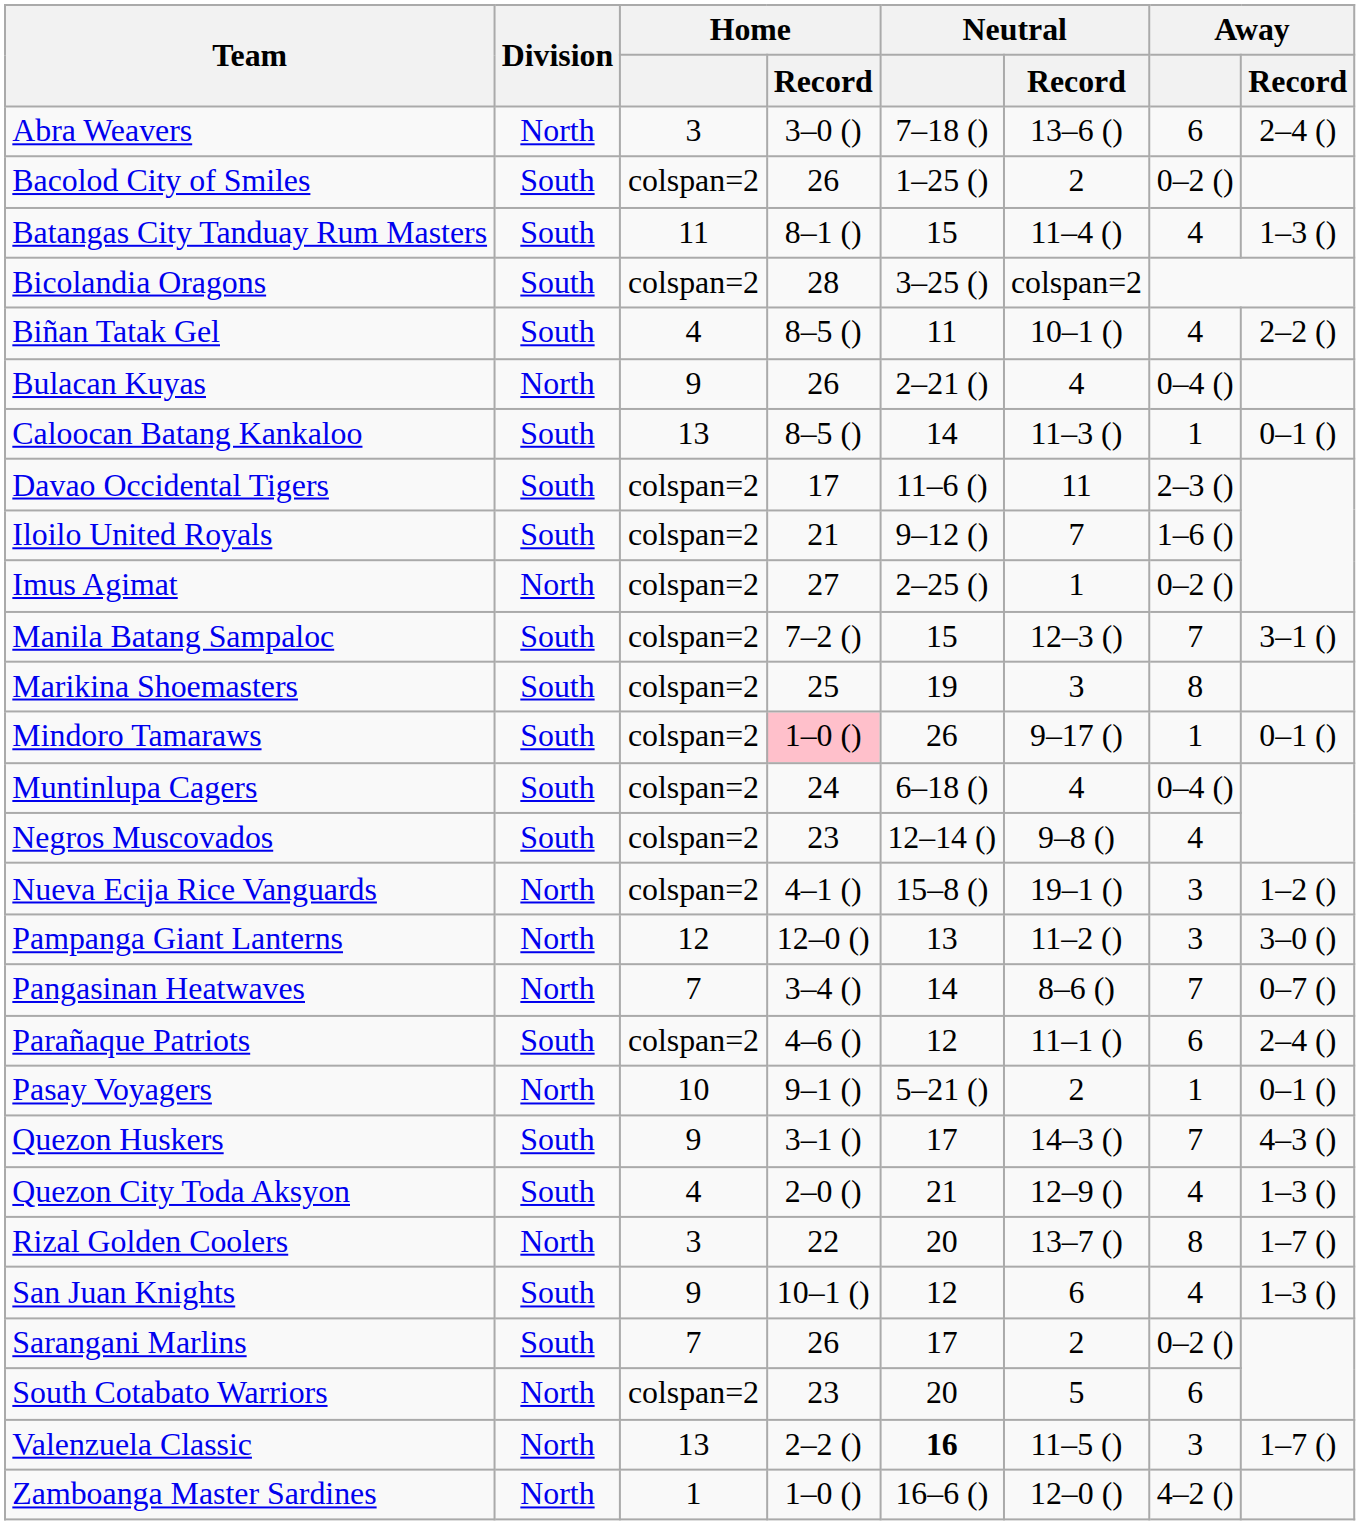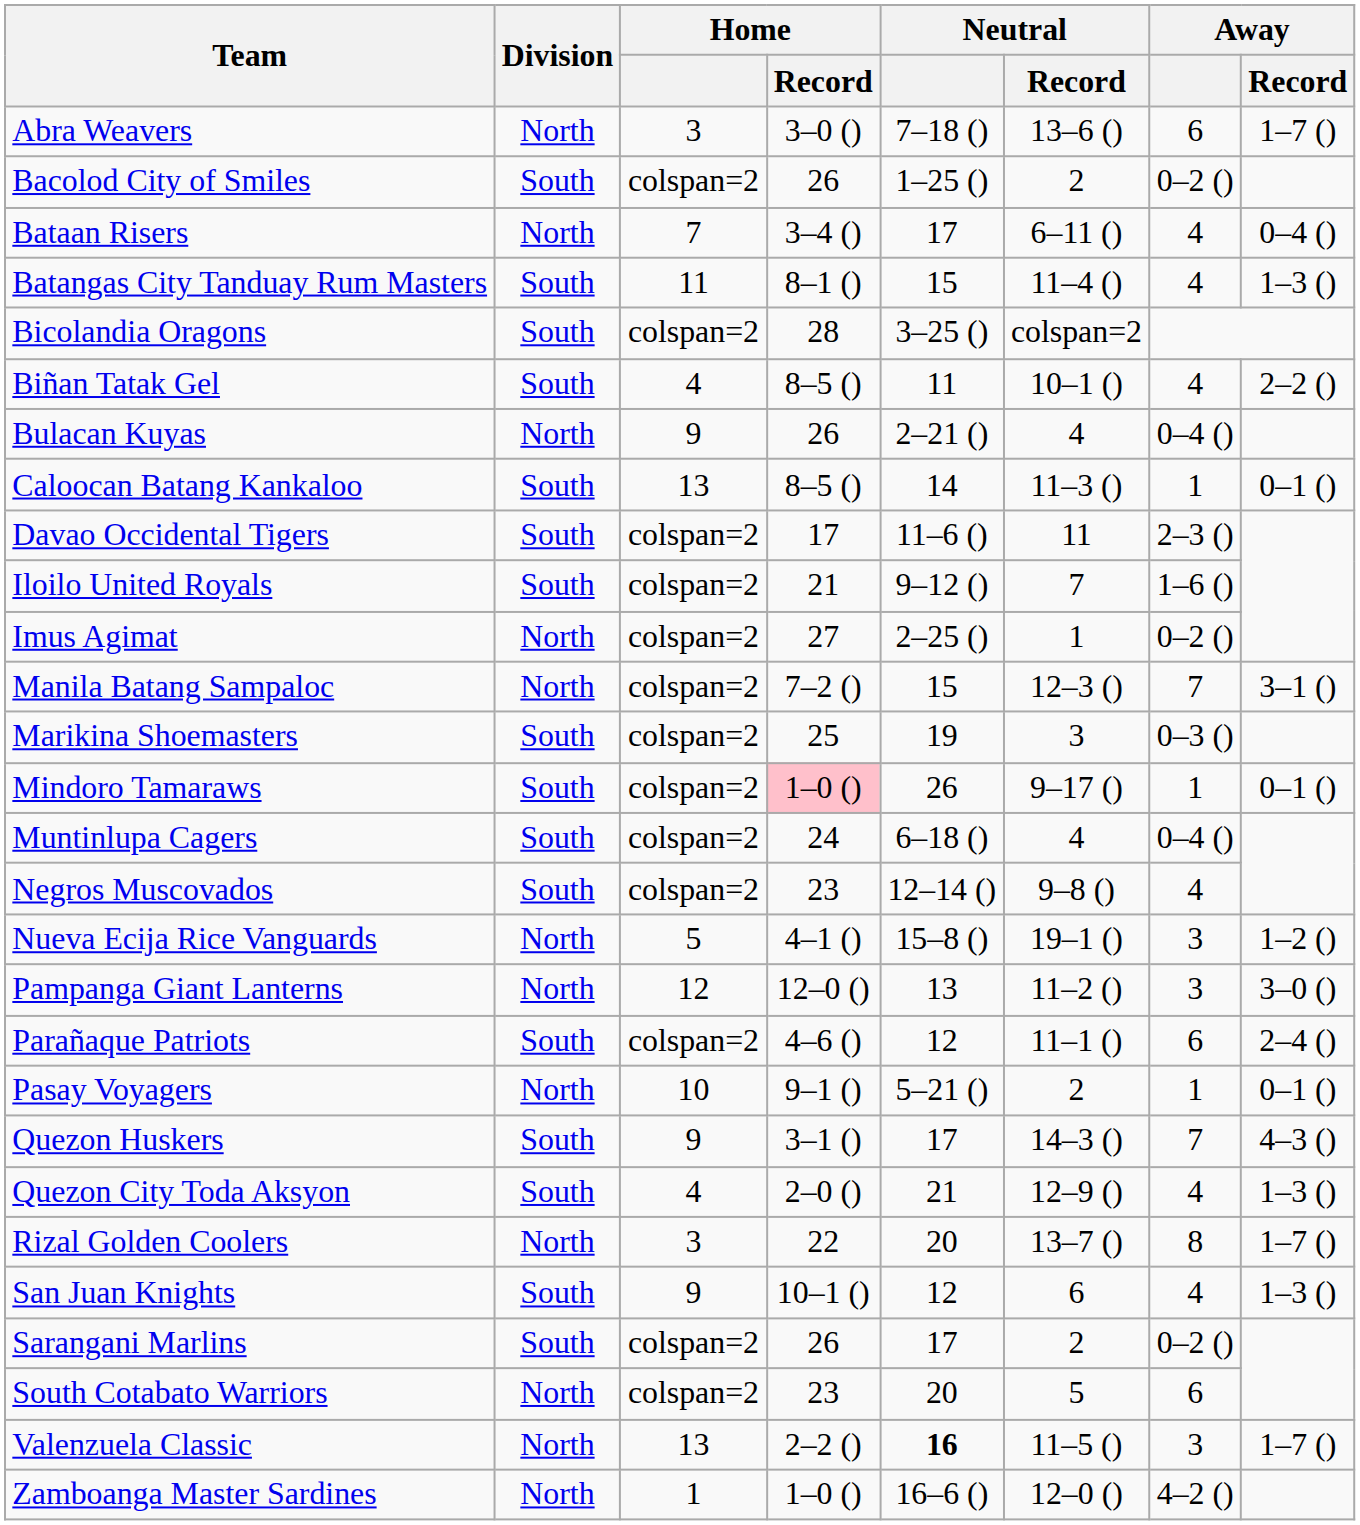(1298, 130) 2–4 () -> (1298, 130) 1–7 ()
+ row: (100, 231)
(557, 635) South -> (557, 686) North
(1195, 686) 8 -> (1195, 736) 0–3 ()
(693, 888) colspan=2 -> (693, 938) 5
- row: (159, 989)
(693, 1342) 7 -> (693, 1342) colspan=2
